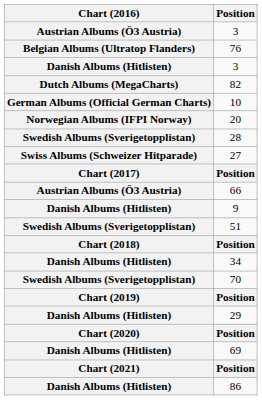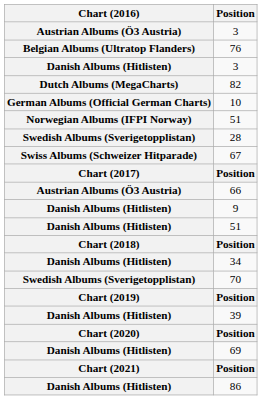(235, 119) 20 -> (235, 119) 51
(235, 155) 27 -> (235, 155) 67
(109, 226) Swedish Albums (Sverigetopplistan) -> (109, 226) Danish Albums (Hitlisten)
(235, 315) 29 -> (235, 315) 39
